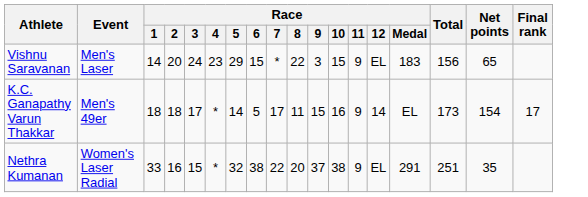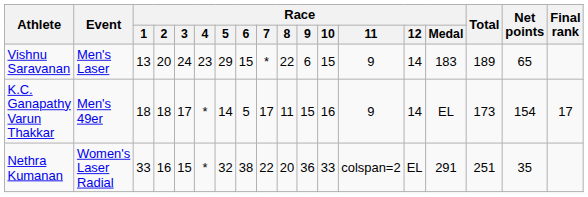(154, 62) 14 -> (144, 62) 13
(318, 62) 3 -> (307, 62) 6
(378, 62) EL -> (415, 62) 14
(448, 62) 156 -> (484, 62) 189
(318, 168) 37 -> (307, 168) 36
(338, 168) 38 -> (328, 168) 33
(358, 168) 9 -> (371, 168) colspan=2
